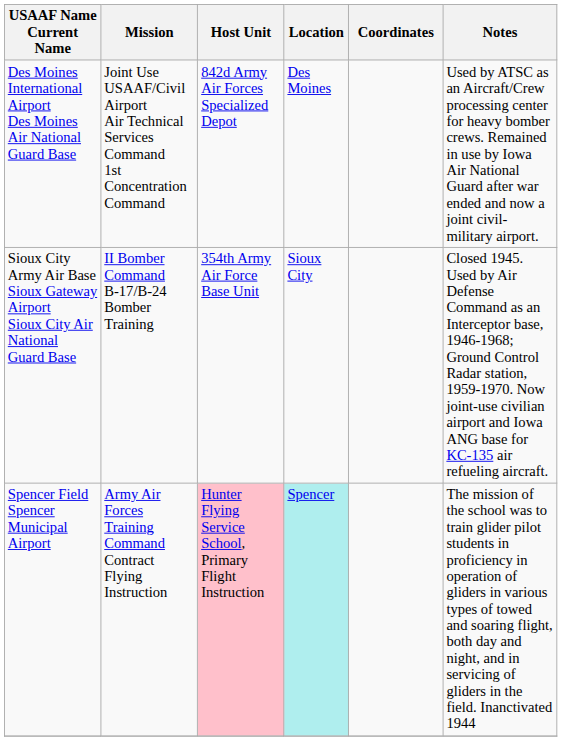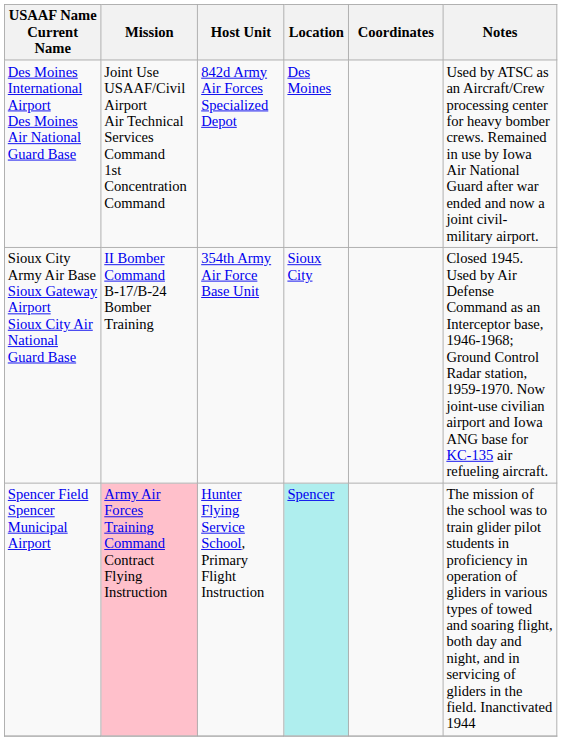(136, 543) no background -> (136, 543) pink background
(233, 543) pink background -> (233, 543) no background
